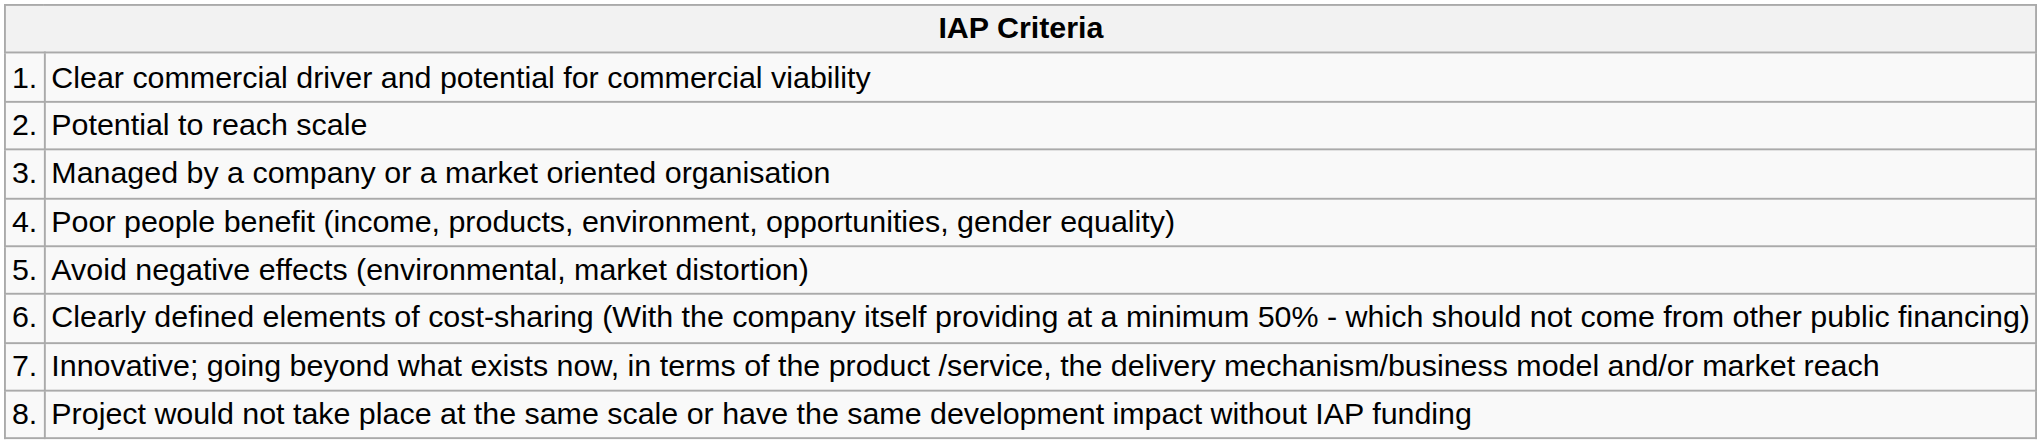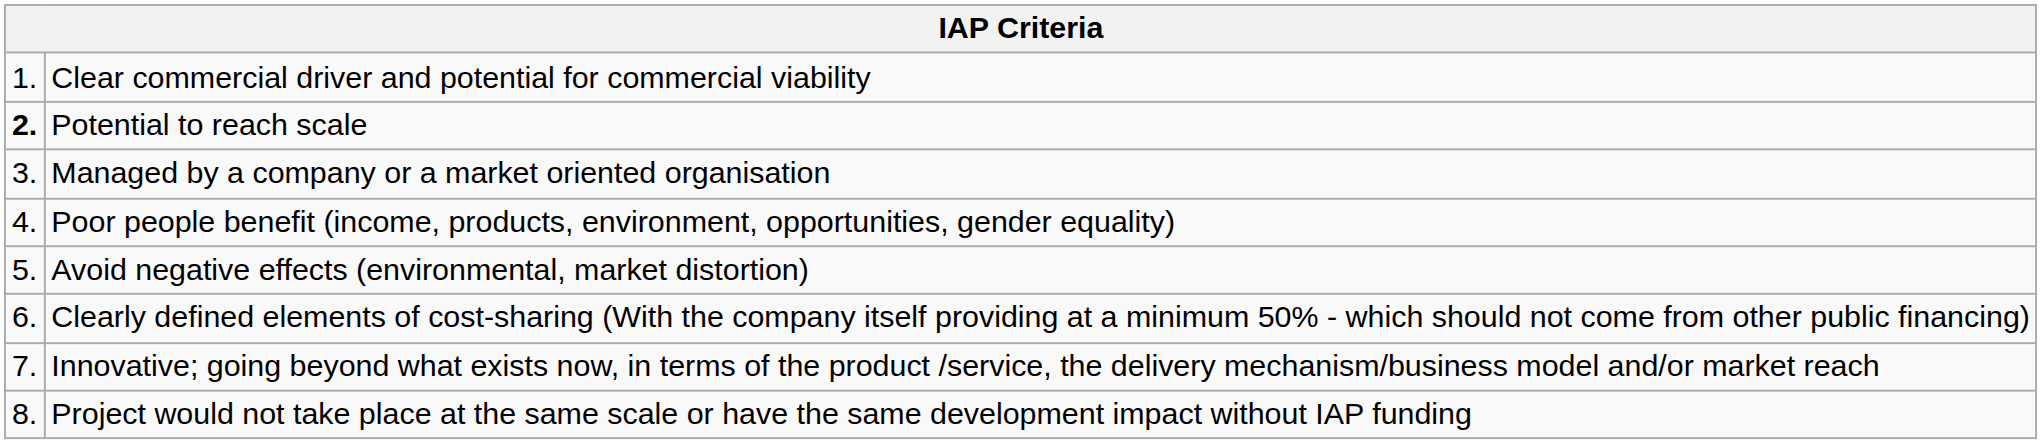(25, 125) normal -> (25, 125) bold
